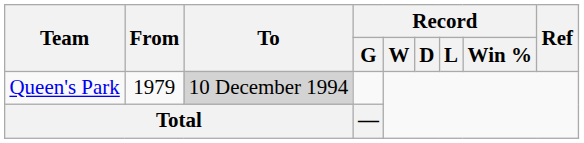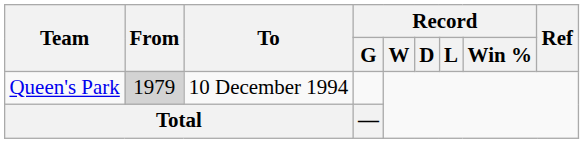(154, 87) no background -> (154, 87) lightgrey background
(269, 87) lightgrey background -> (269, 87) no background
